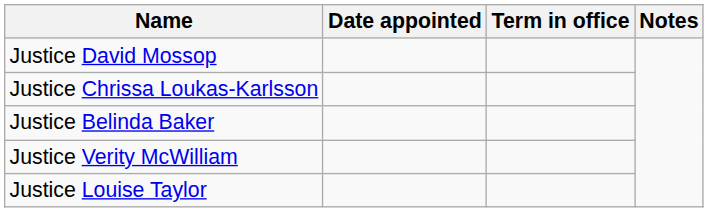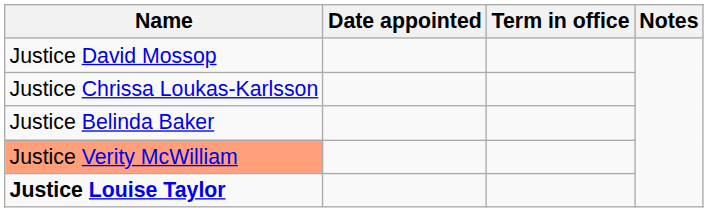(124, 156) no background -> (124, 156) lightsalmon background
(108, 190) normal -> (118, 190) bold
